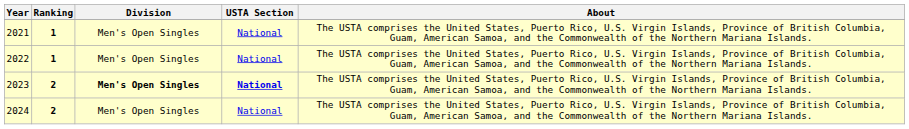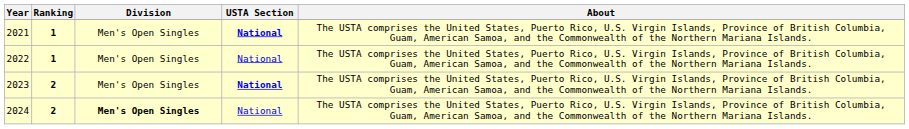(260, 33) normal -> (260, 33) bold
(149, 85) bold -> (149, 85) normal
(149, 111) normal -> (149, 111) bold
